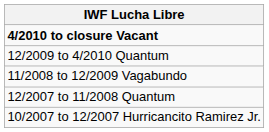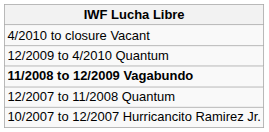(83, 35) bold -> (79, 35) normal
(97, 76) normal -> (100, 76) bold
